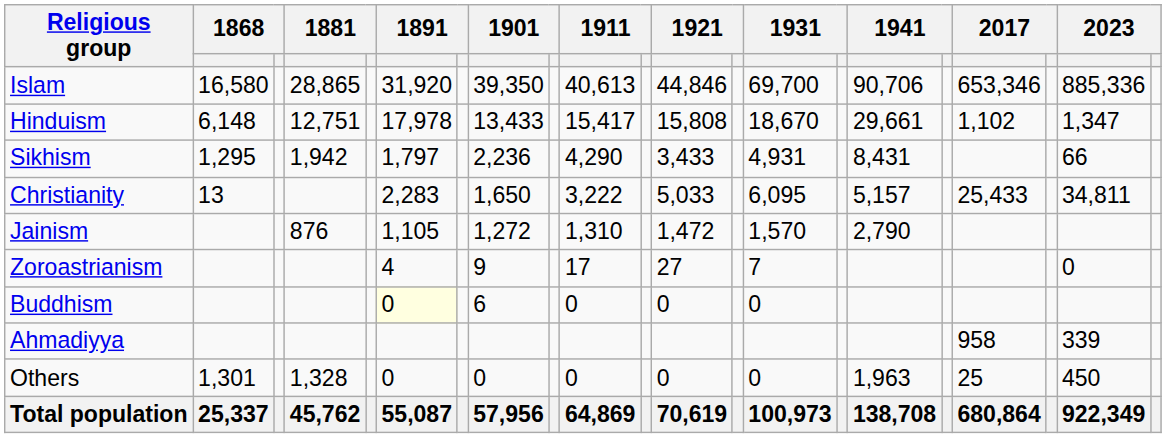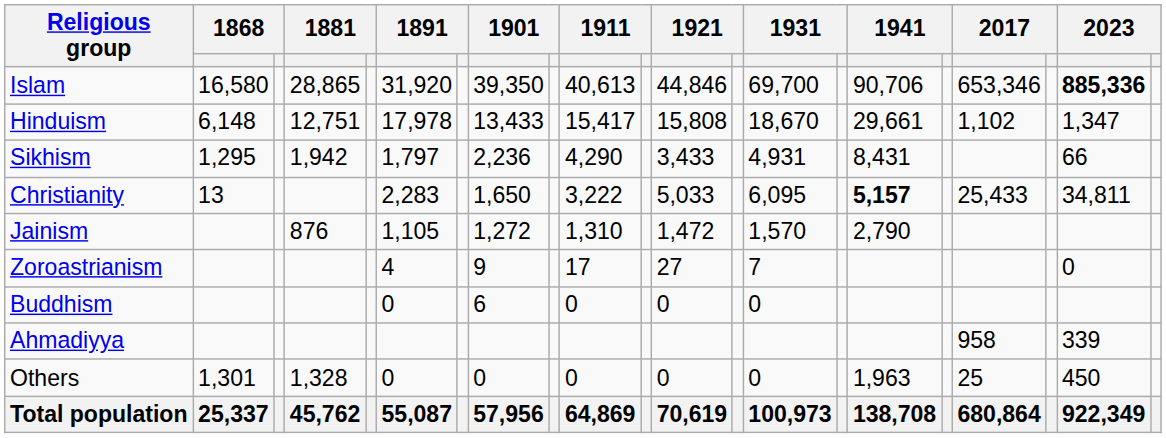(1104, 85) normal -> (1104, 85) bold
(882, 194) normal -> (882, 194) bold
(388, 304) lightyellow background -> (388, 304) no background
